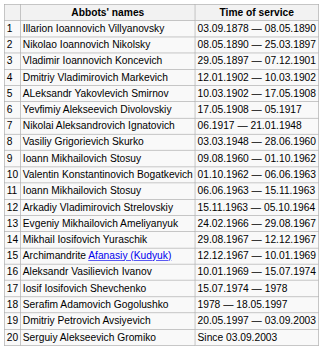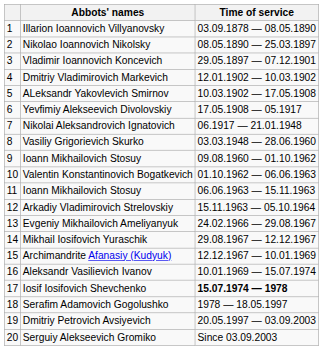(243, 288) normal -> (243, 288) bold
